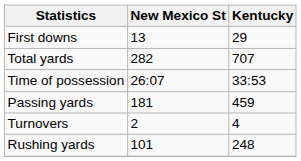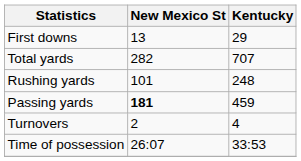rows swapped: (51, 145) <-> (66, 80)
(142, 102) normal -> (142, 102) bold
